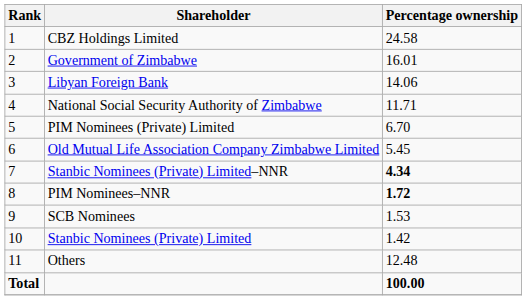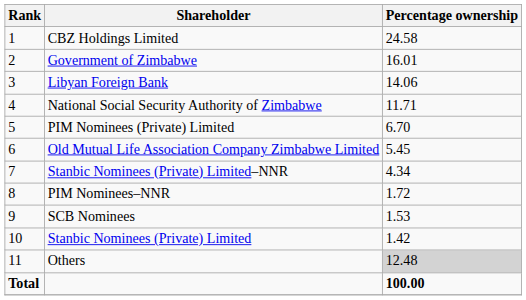(398, 171) bold -> (398, 171) normal
(398, 194) bold -> (398, 194) normal
(402, 261) no background -> (402, 261) lightgrey background
